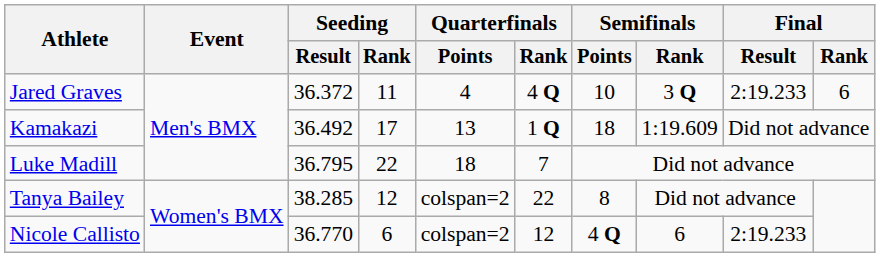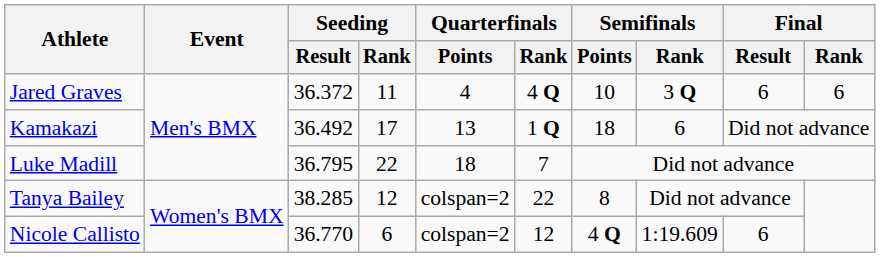(768, 92) 2:19.233 -> (763, 92) 6
(680, 127) 1:19.609 -> (680, 127) 6
(680, 234) 6 -> (680, 234) 1:19.609
(768, 234) 2:19.233 -> (763, 234) 6
